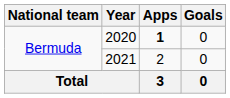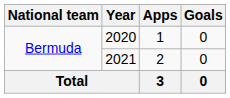(160, 37) bold -> (160, 37) normal
